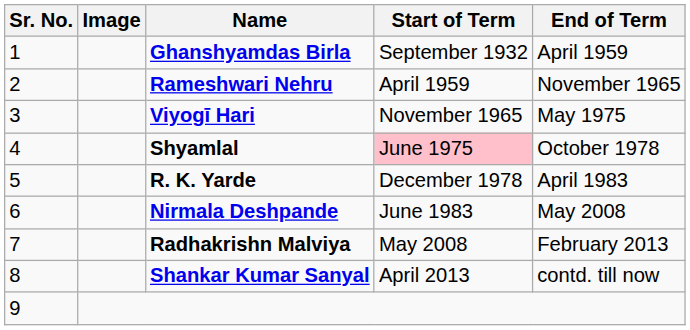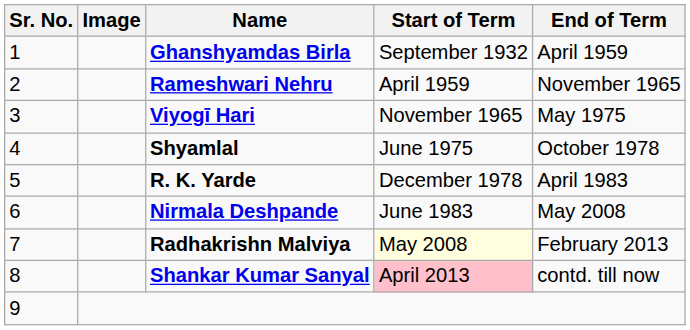(426, 148) pink background -> (426, 148) no background
(423, 244) no background -> (423, 244) lightyellow background
(424, 276) no background -> (424, 276) pink background
